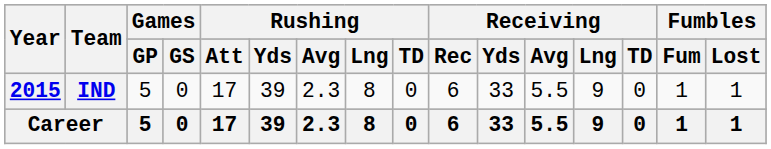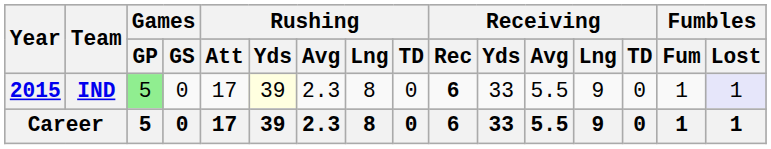(145, 91) no background -> (145, 91) lightgreen background
(273, 91) no background -> (273, 91) lightyellow background
(453, 91) normal -> (453, 91) bold
(736, 91) no background -> (736, 91) lavender background
